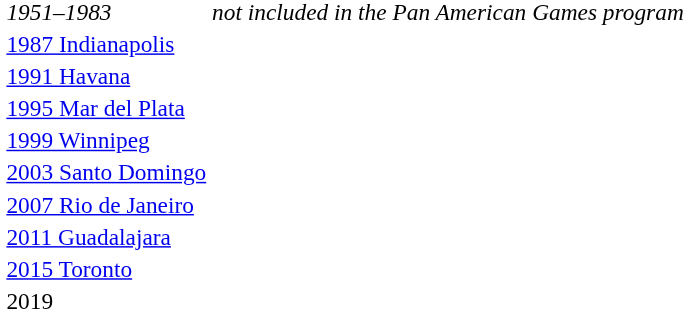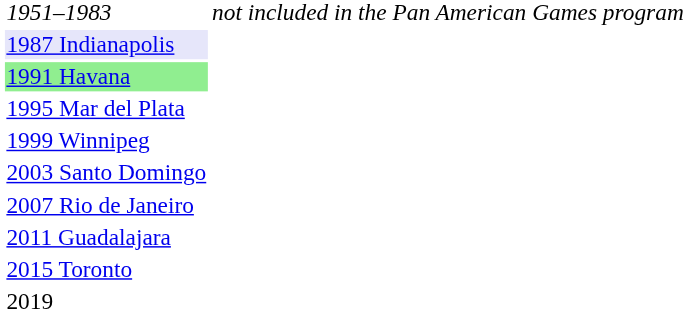(90, 44) no background -> (90, 44) lavender background
(68, 76) no background -> (68, 76) lightgreen background
